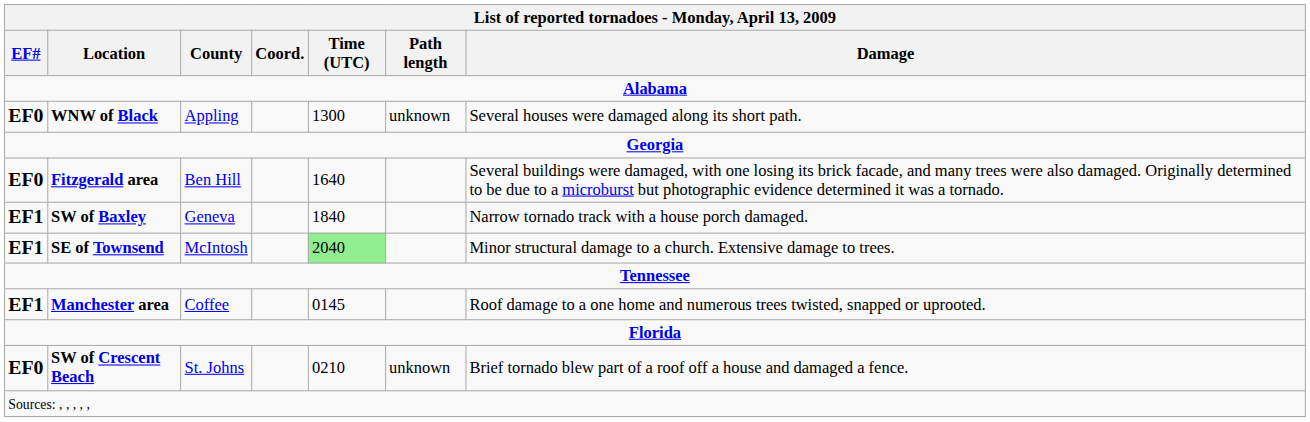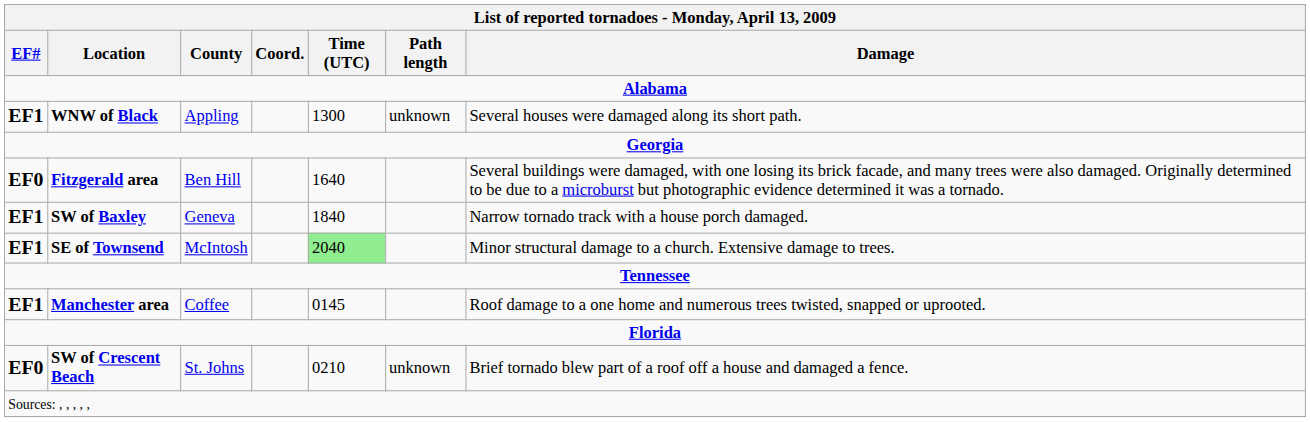(26, 116) EF0 -> (26, 116) EF1
